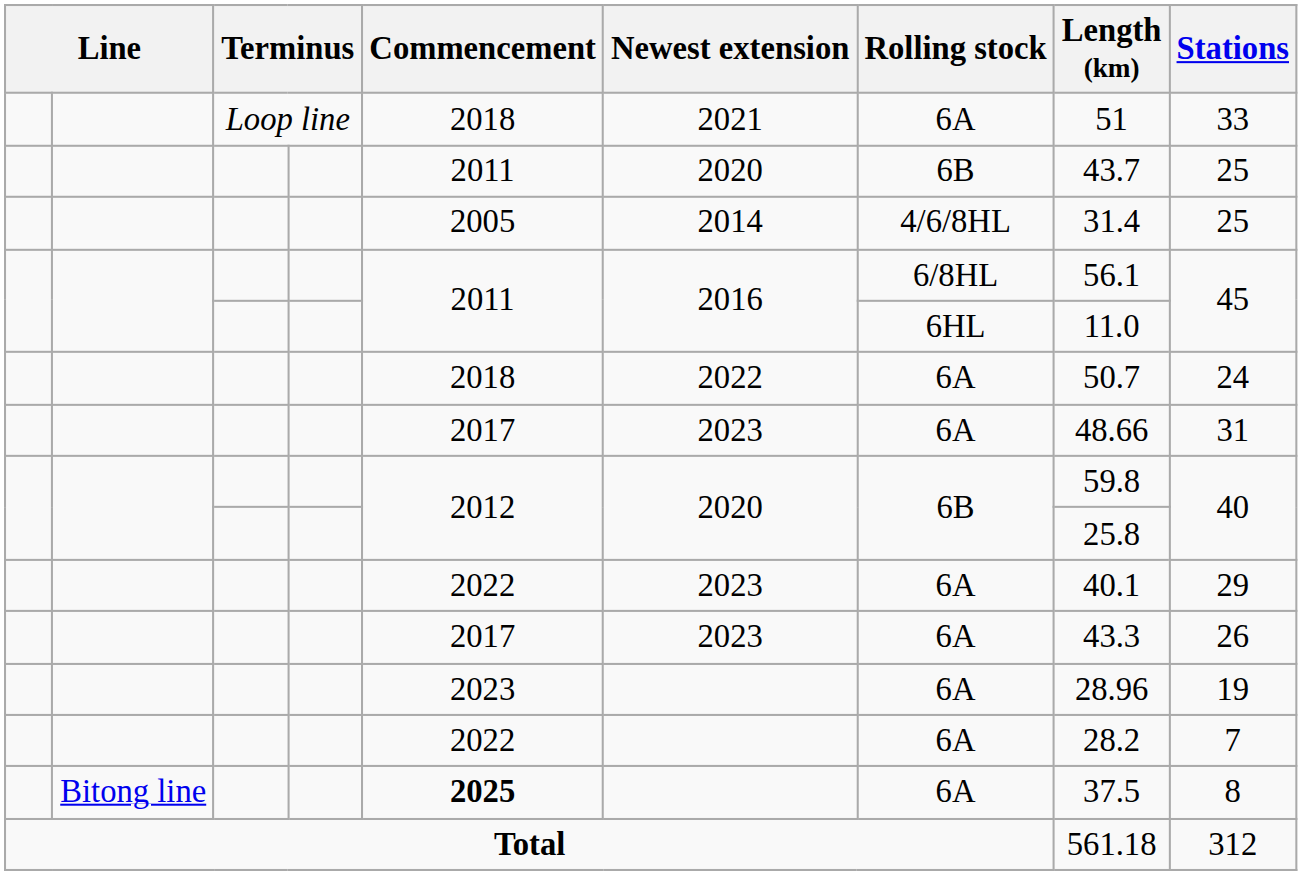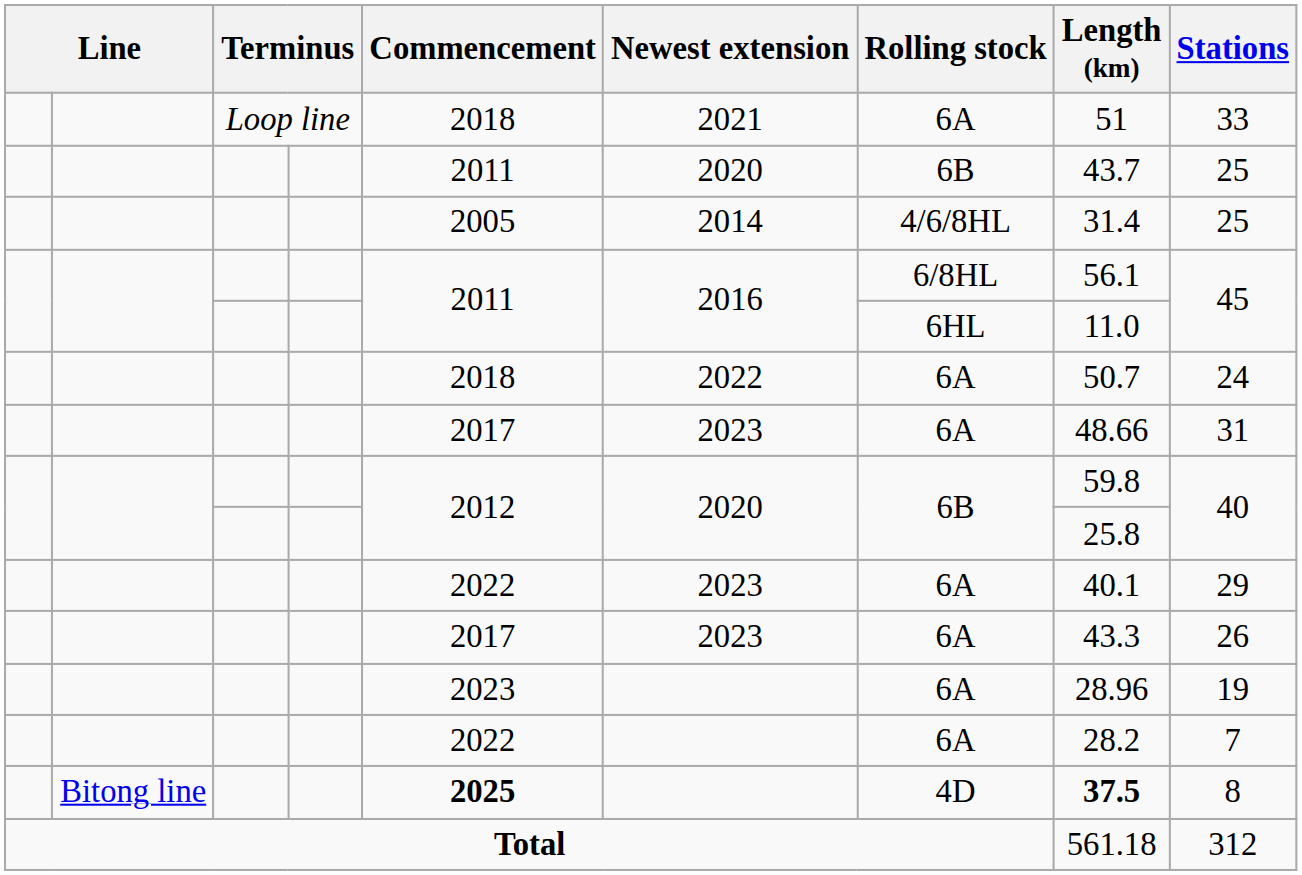(956, 791) 6A -> (956, 791) 4D
(1112, 791) normal -> (1112, 791) bold
